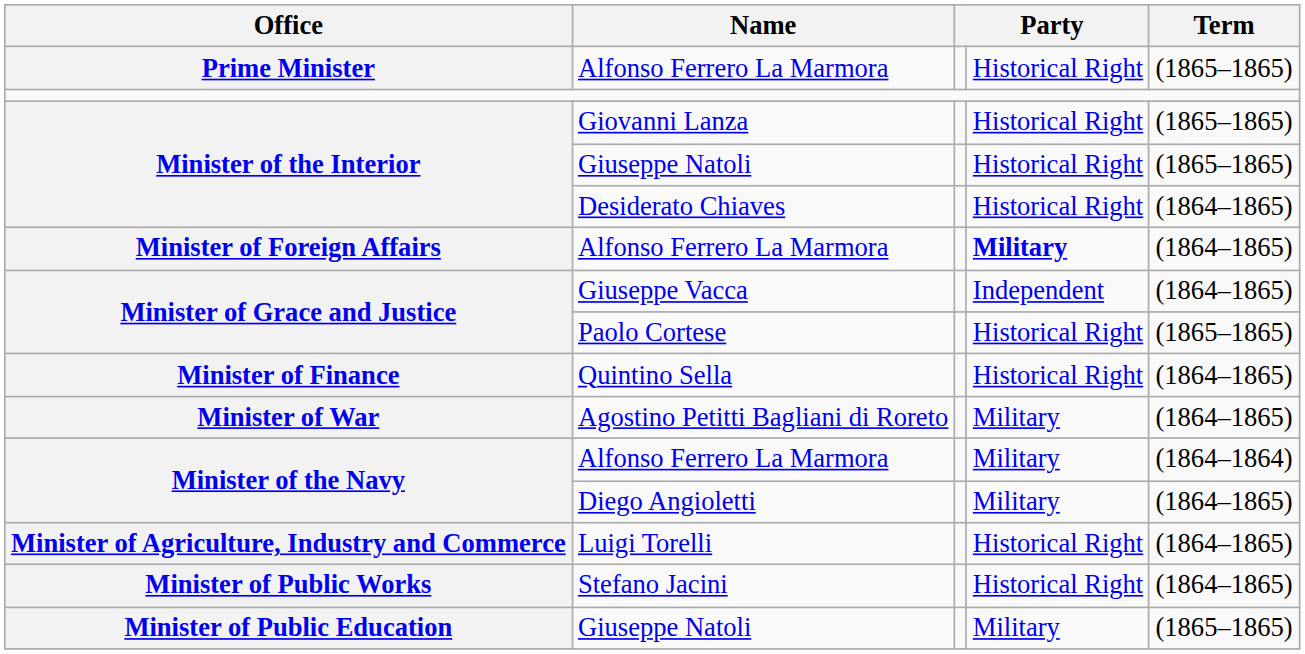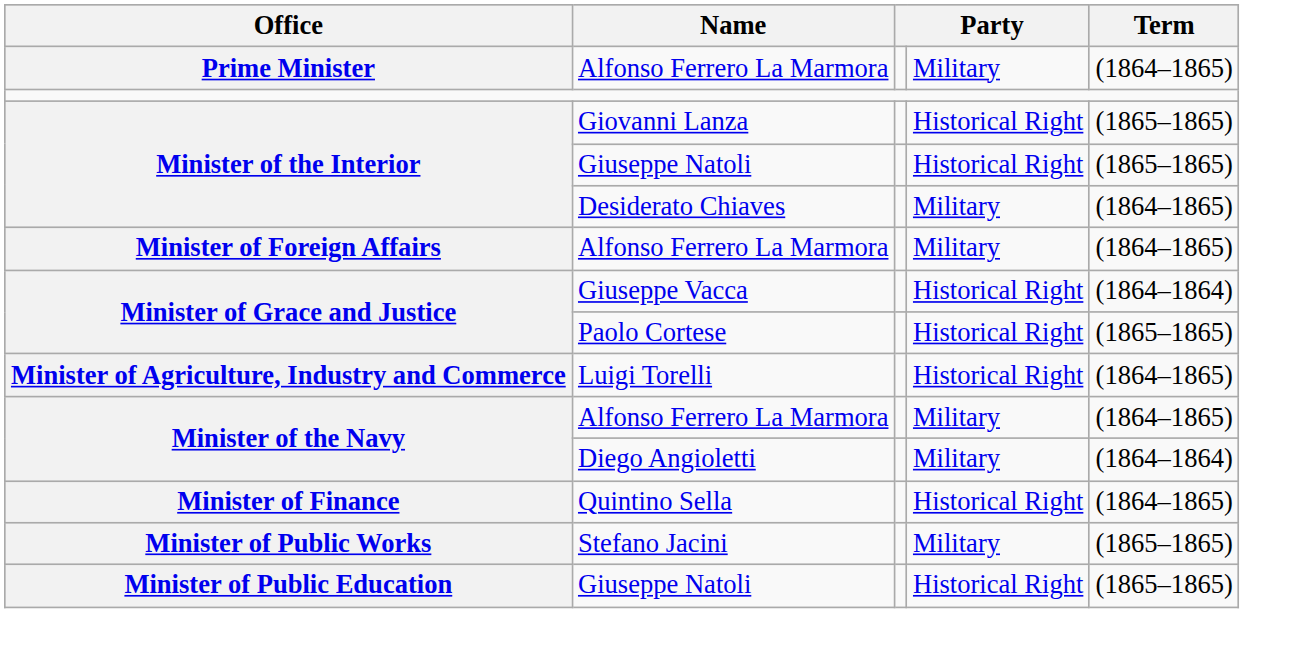(1058, 67) Historical Right -> (956, 67) Military
(1224, 67) (1865–1865) -> (1164, 67) (1864–1865)
(1058, 206) Historical Right -> (956, 206) Military
(1020, 248) bold -> (956, 248) normal
(1038, 290) Independent -> (998, 290) Historical Right
(1224, 290) (1864–1865) -> (1164, 290) (1864–1864)
rows swapped: (288, 374) <-> (288, 543)
- row: (288, 416)
(1224, 459) (1864–1864) -> (1164, 416) (1864–1865)
(1224, 501) (1864–1865) -> (1164, 459) (1864–1864)
(1058, 585) Historical Right -> (956, 543) Military
(1224, 585) (1864–1865) -> (1164, 543) (1865–1865)
(1016, 627) Military -> (998, 585) Historical Right
